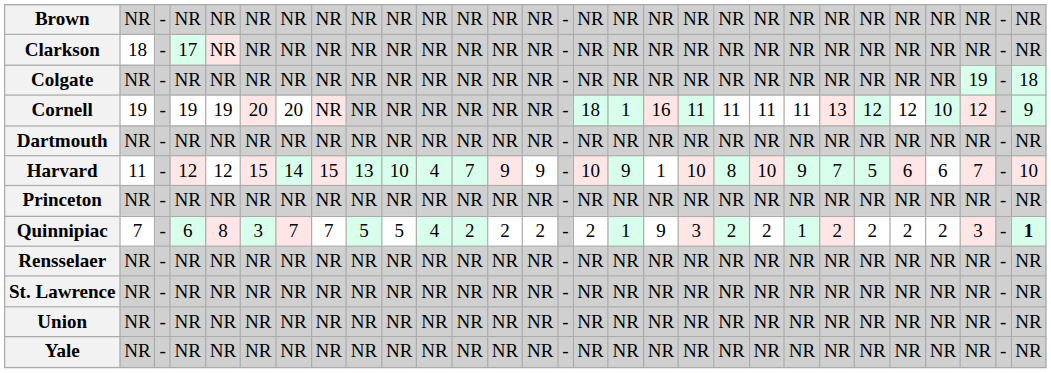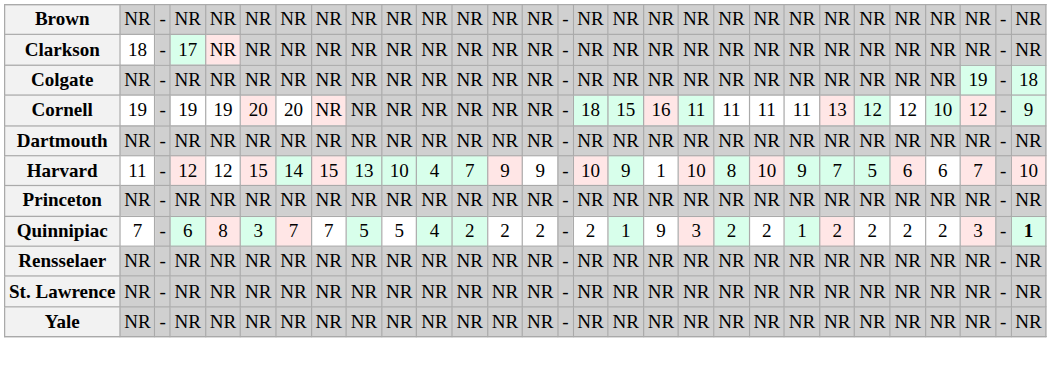(626, 110) 1 -> (626, 110) 15
- row: (62, 321)
